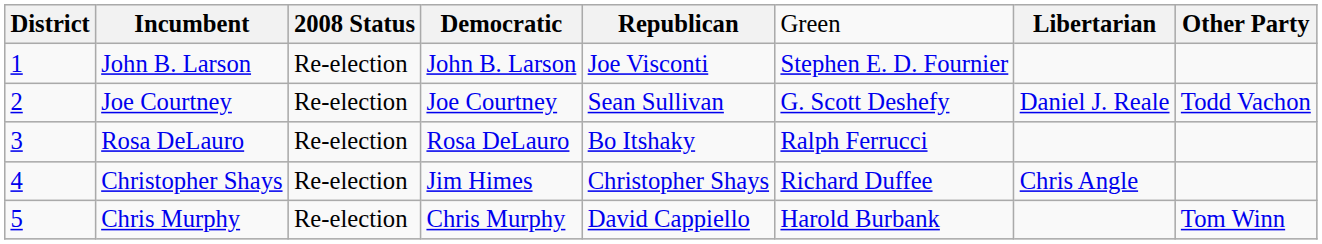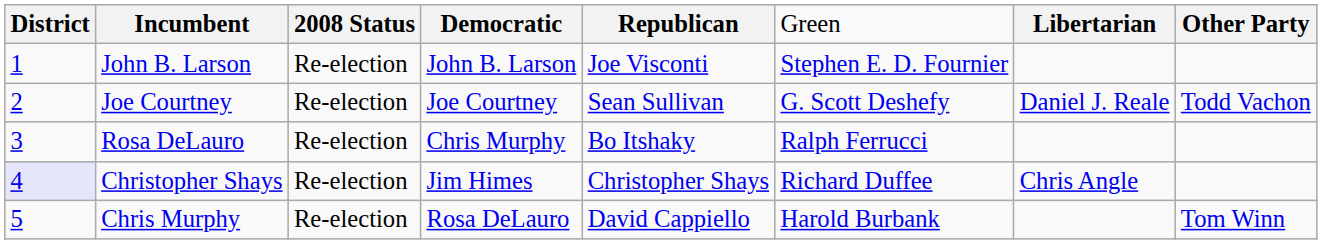(498, 141) Rosa DeLauro -> (496, 141) Chris Murphy
(17, 180) no background -> (17, 180) lavender background
(496, 219) Chris Murphy -> (498, 219) Rosa DeLauro
